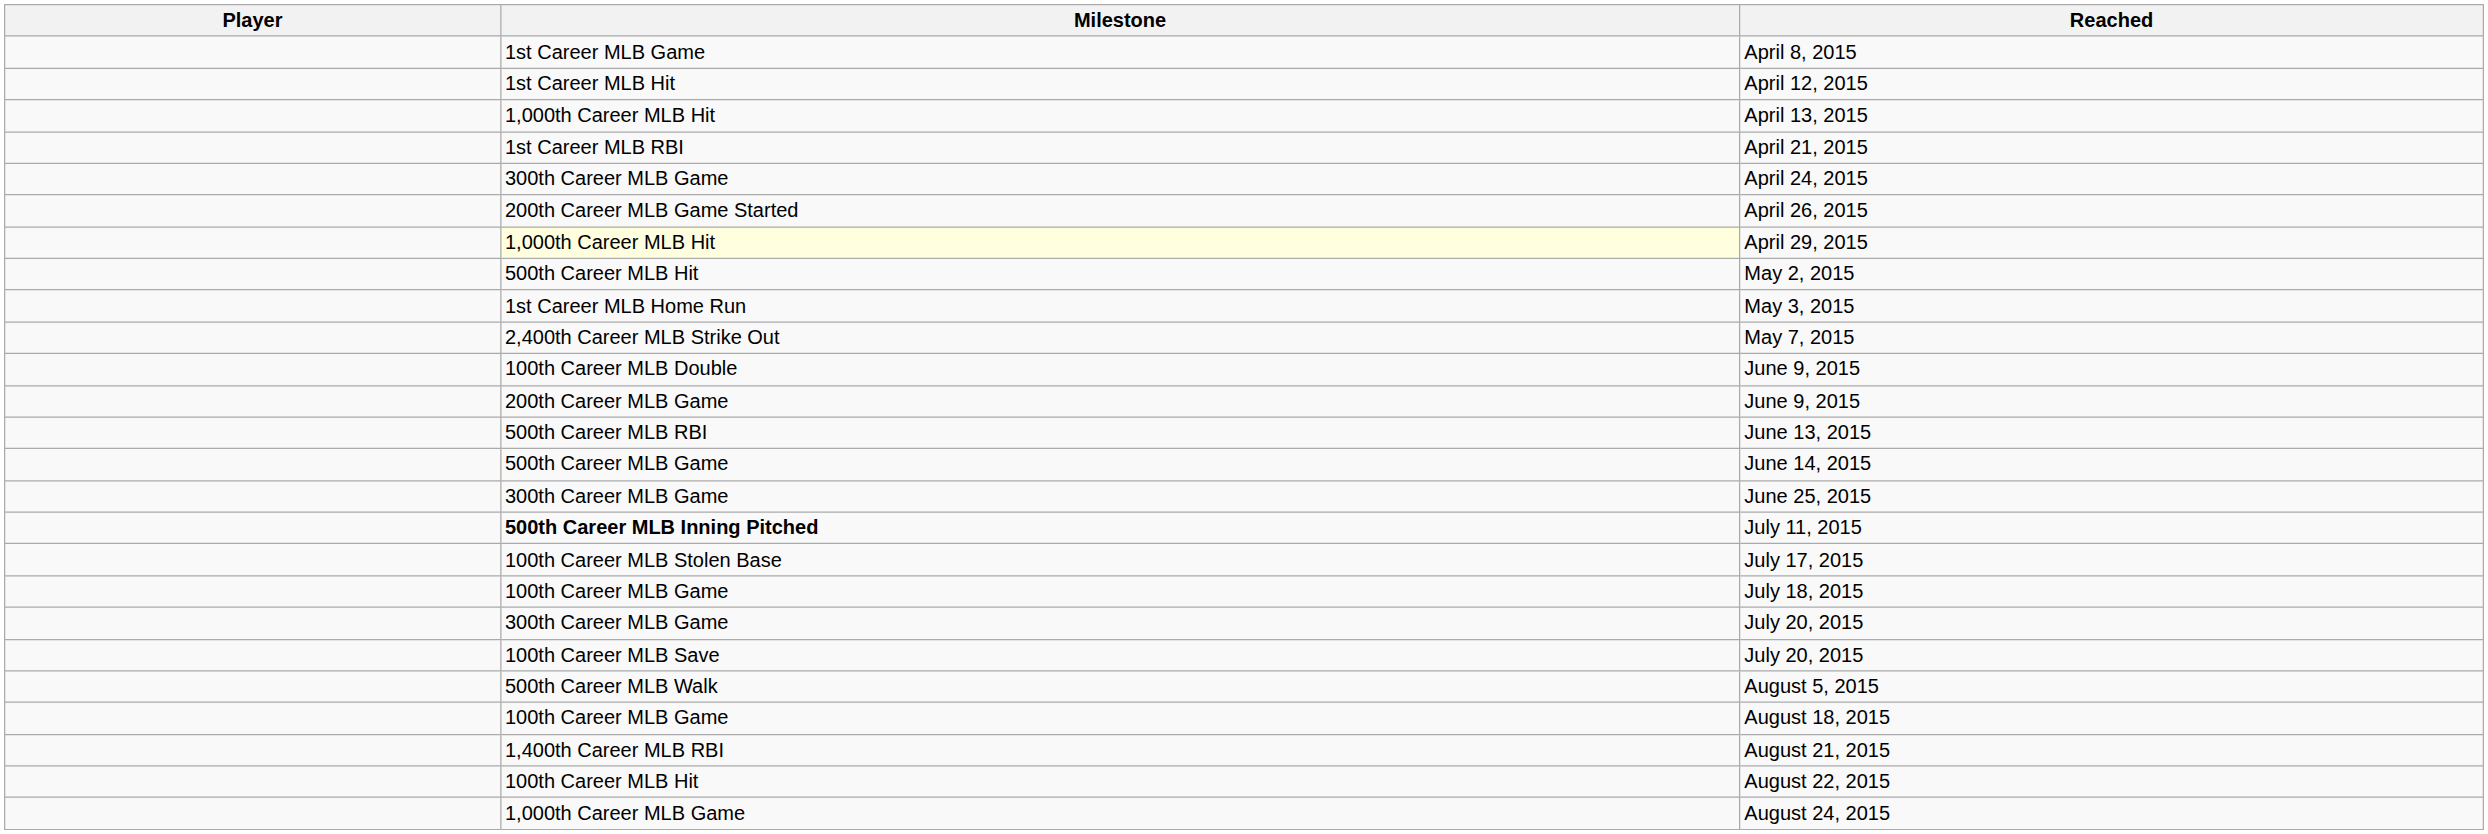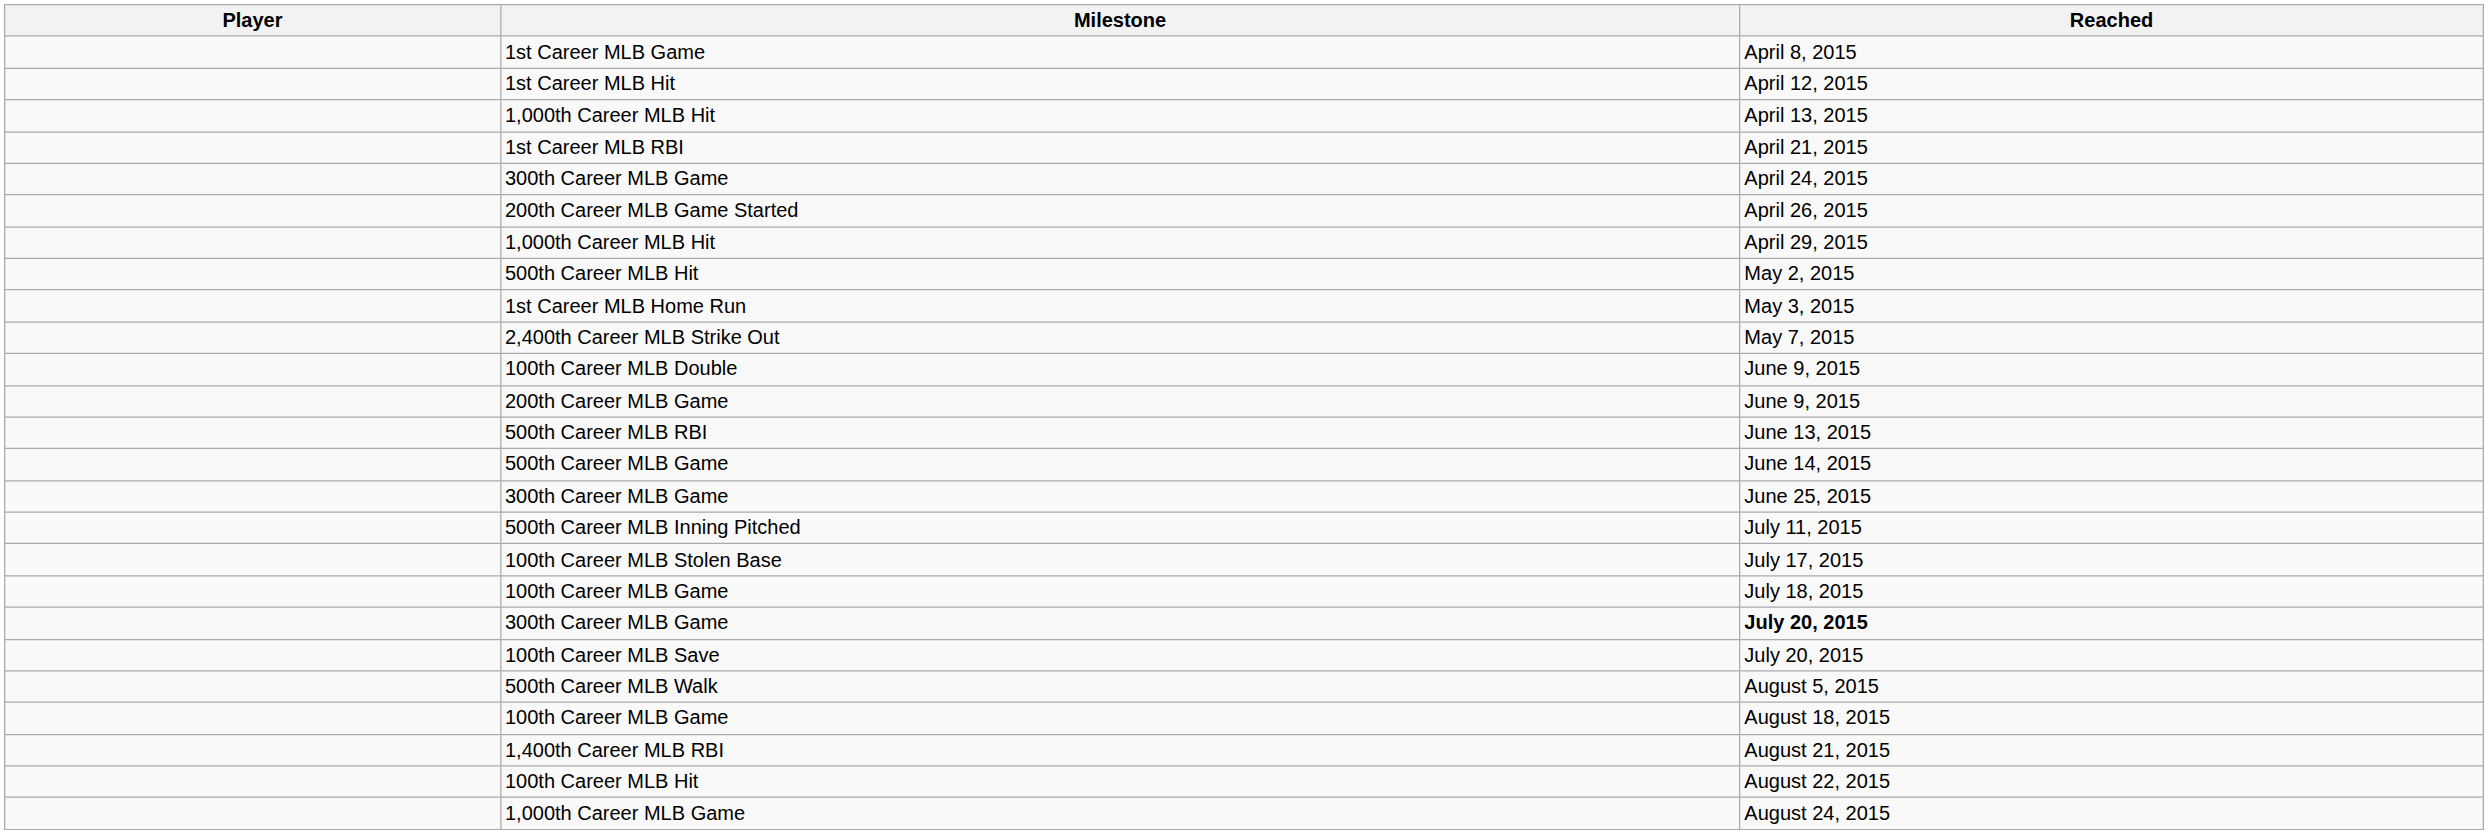(610, 242) lightyellow background -> (610, 242) no background
(662, 527) bold -> (653, 527) normal
(1804, 623) normal -> (1806, 623) bold
